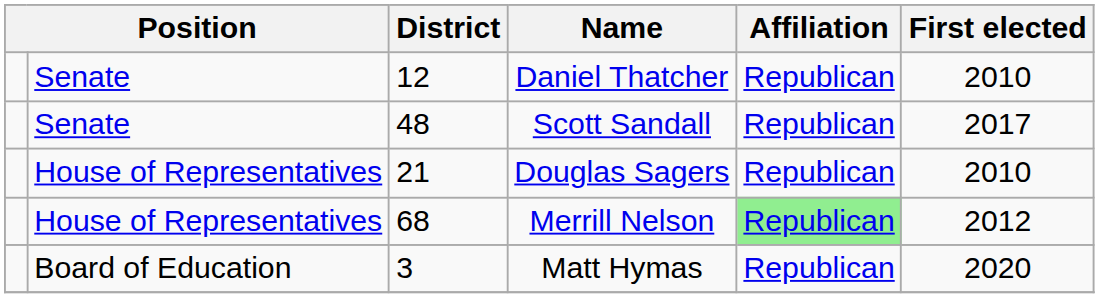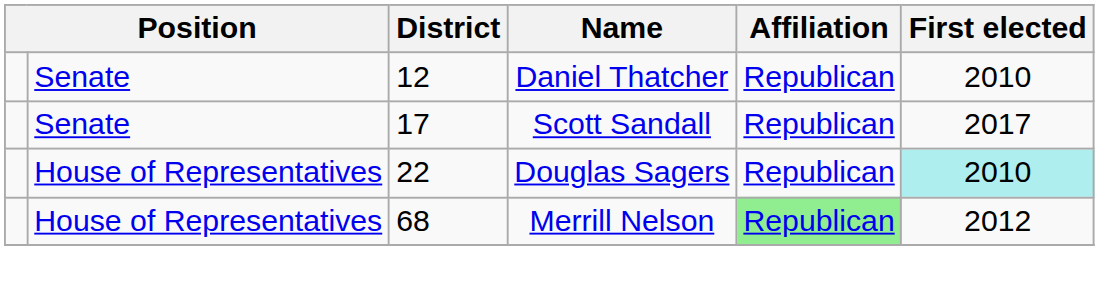(413, 124) 48 -> (413, 124) 17
(413, 172) 21 -> (413, 172) 22
(998, 172) no background -> (998, 172) paleturquoise background
- row: (622, 268)
